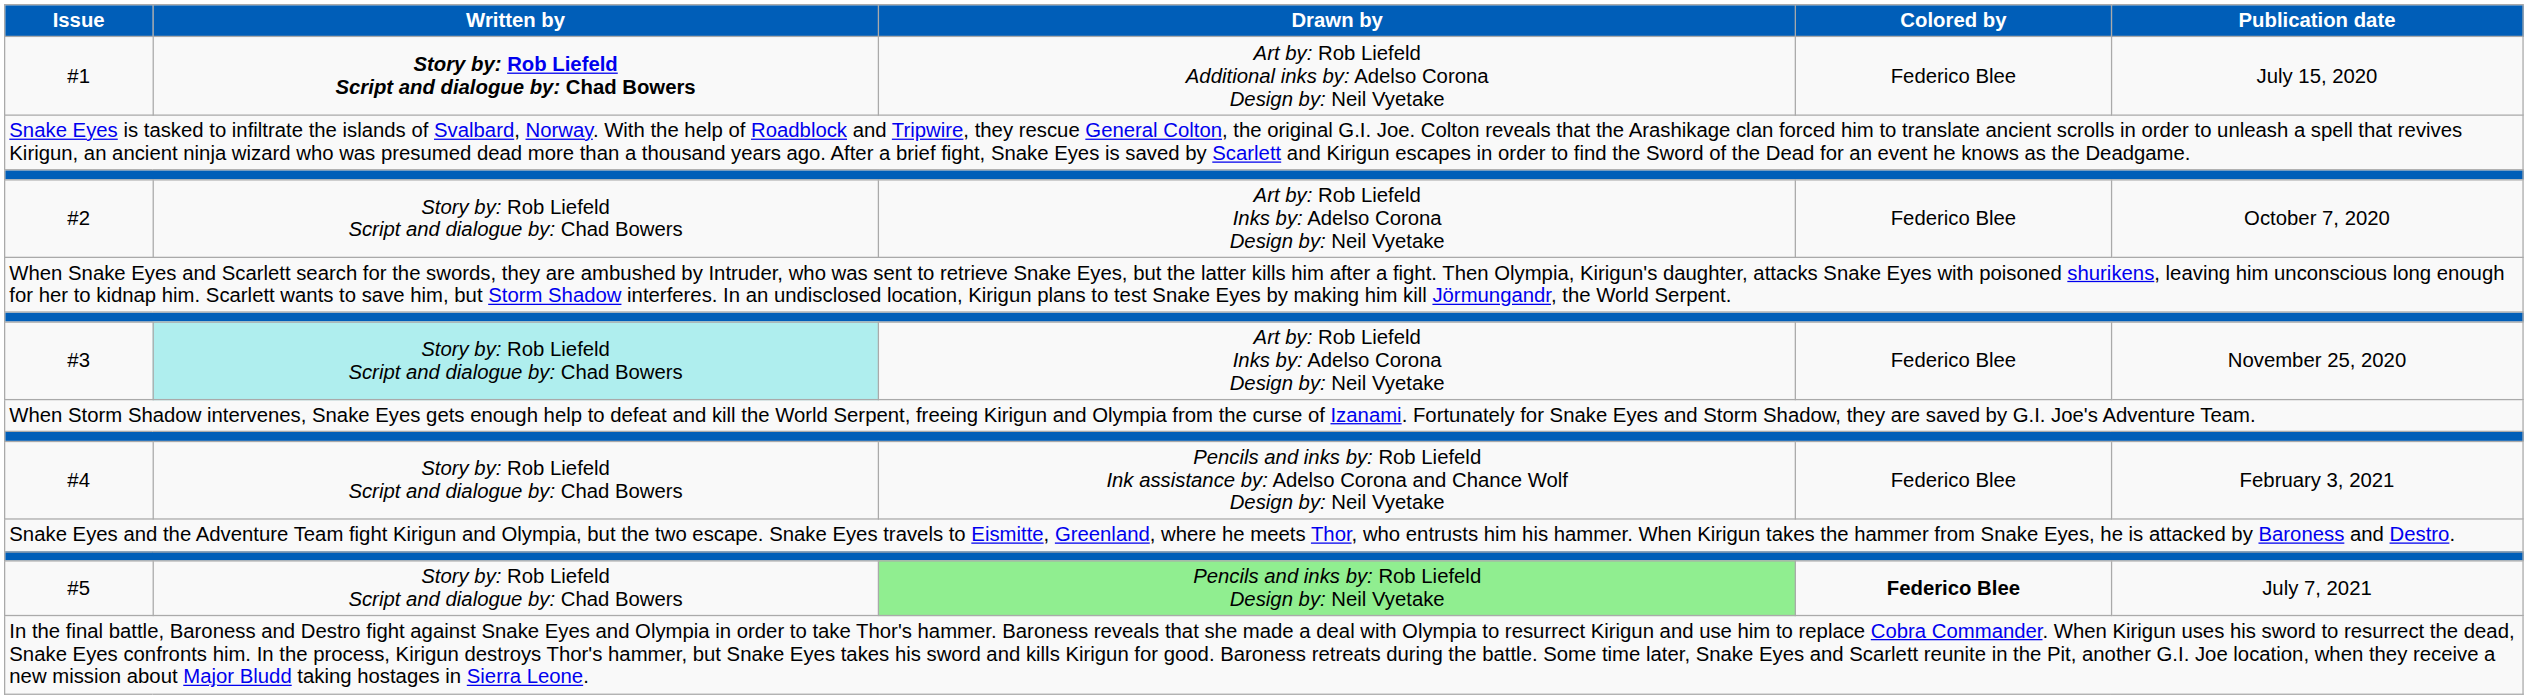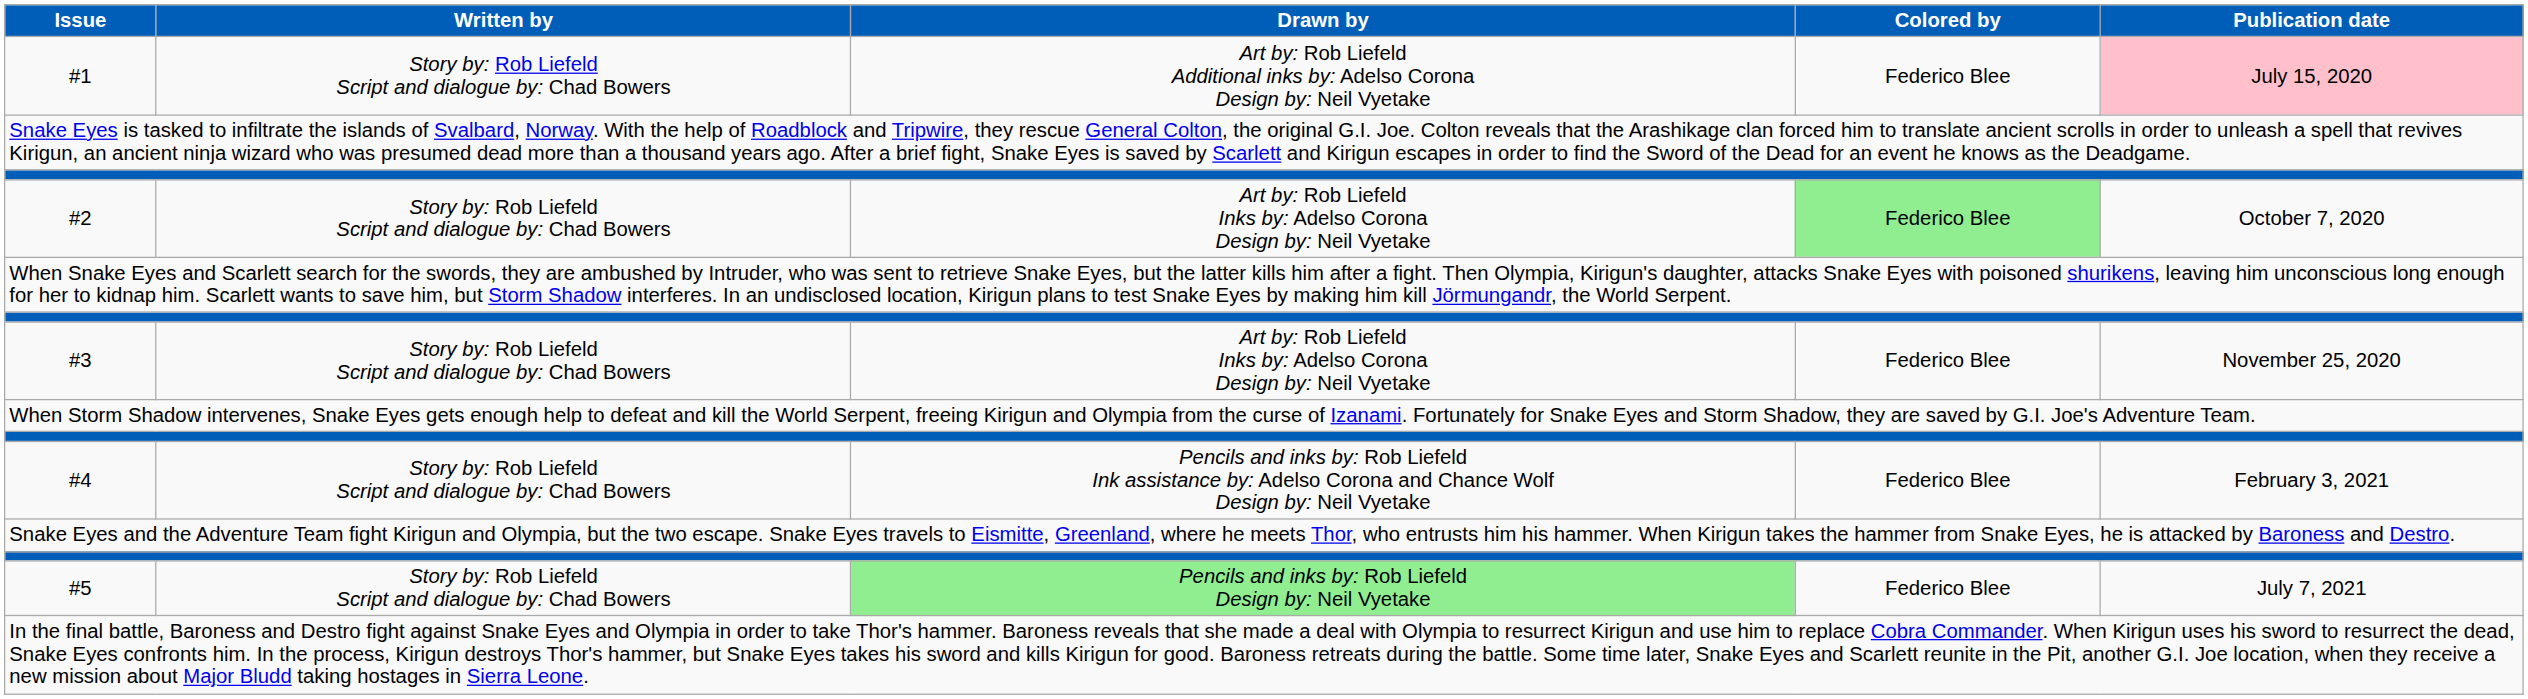(516, 75) bold -> (504, 75) normal
(2317, 75) no background -> (2312, 75) pink background
(1953, 218) no background -> (1948, 218) lightgreen background
(516, 360) paleturquoise background -> (504, 360) no background
(1953, 588) bold -> (1948, 588) normal
